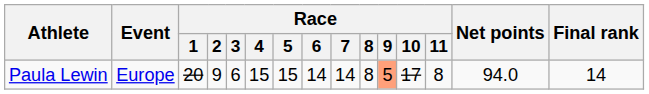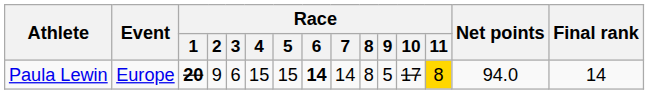(193, 75) normal -> (193, 75) bold
(317, 75) normal -> (317, 75) bold
(387, 75) lightsalmon background -> (387, 75) no background
(439, 75) no background -> (439, 75) gold background
